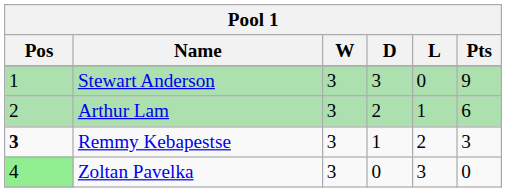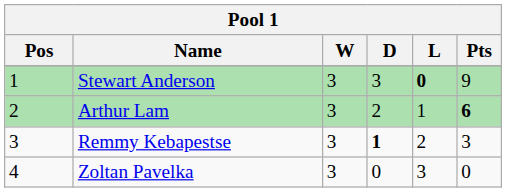(421, 80) normal -> (421, 80) bold
(466, 111) normal -> (466, 111) bold
(14, 141) bold -> (14, 141) normal
(376, 141) normal -> (376, 141) bold
(14, 171) lightgreen background -> (14, 171) no background
